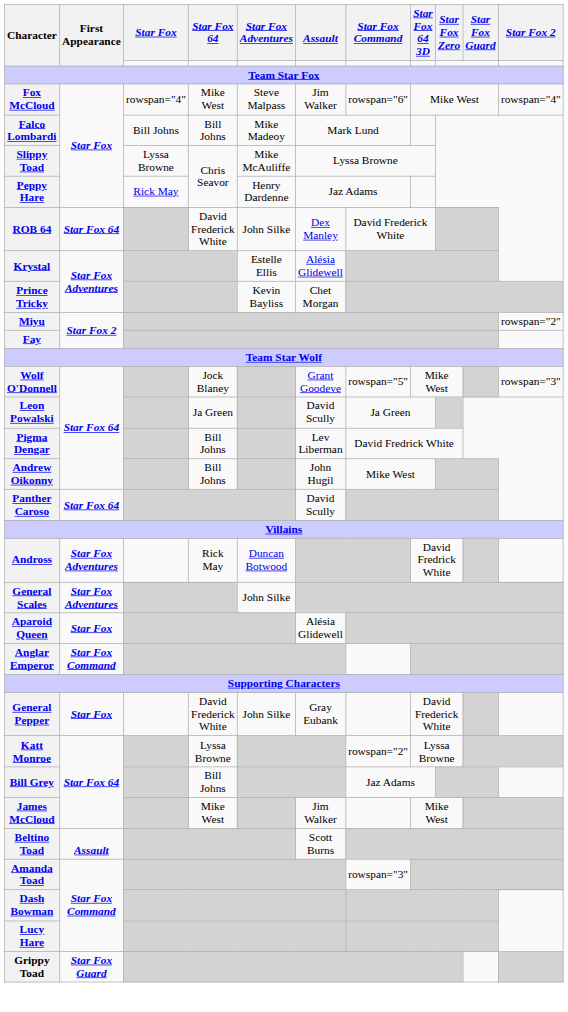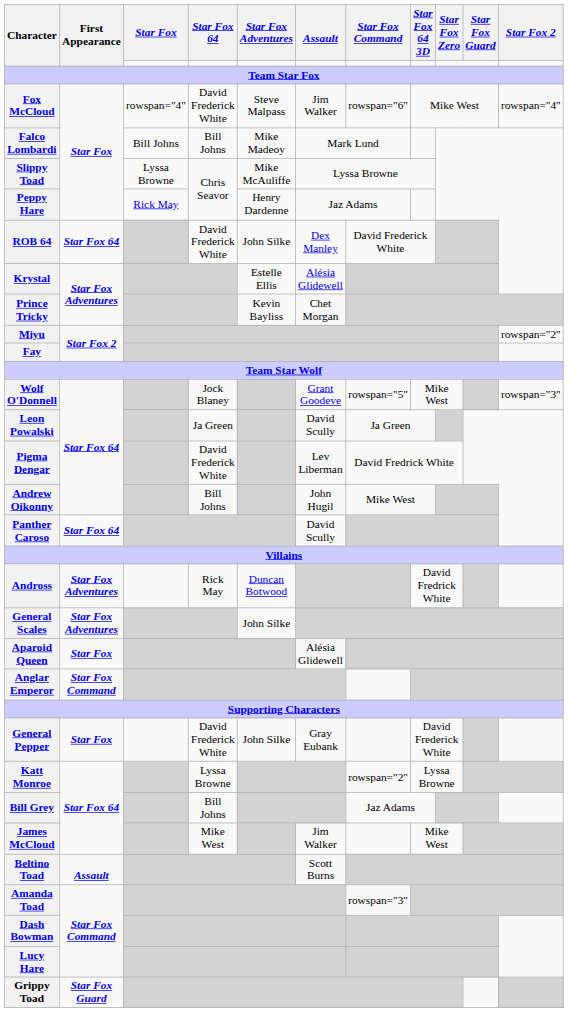(213, 99) Mike West -> (213, 105) David Frederick White
(213, 443) Bill Johns -> (213, 462) David Frederick White
